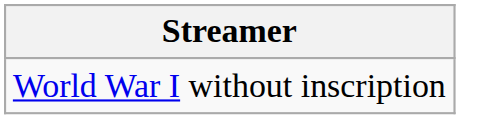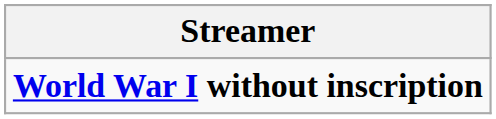(229, 85) normal -> (248, 85) bold
